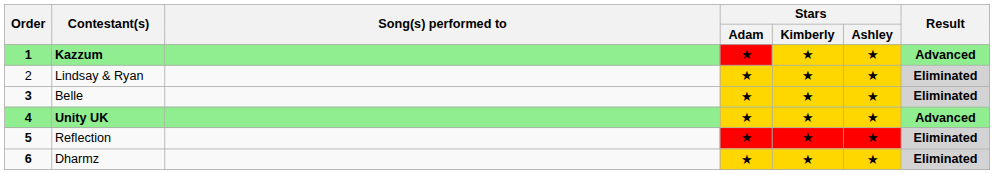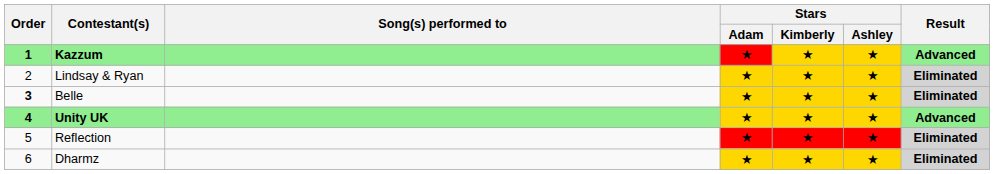(28, 138) bold -> (28, 138) normal
(28, 159) bold -> (28, 159) normal
